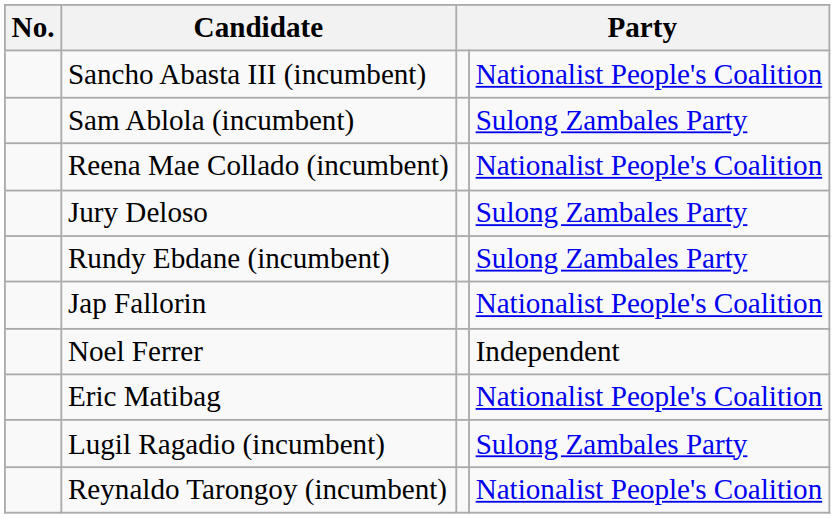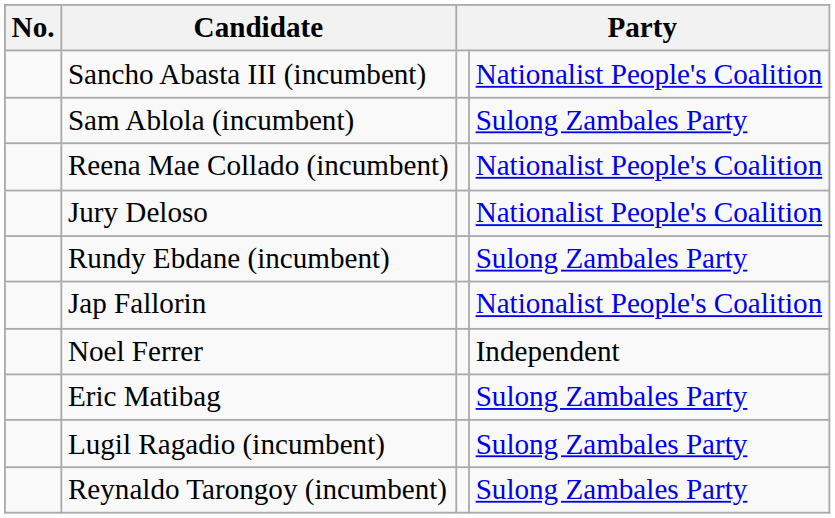(612, 212) Sulong Zambales Party -> (649, 212) Nationalist People's Coalition
(649, 397) Nationalist People's Coalition -> (612, 397) Sulong Zambales Party
(649, 489) Nationalist People's Coalition -> (612, 489) Sulong Zambales Party
